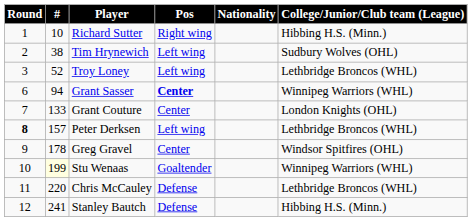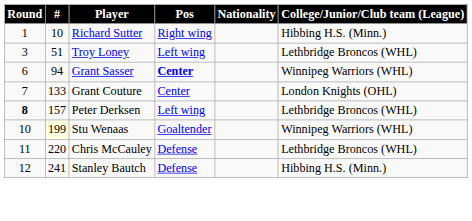- row: (110, 52)
(57, 71) 52 -> (57, 52) 51
- row: (102, 149)
